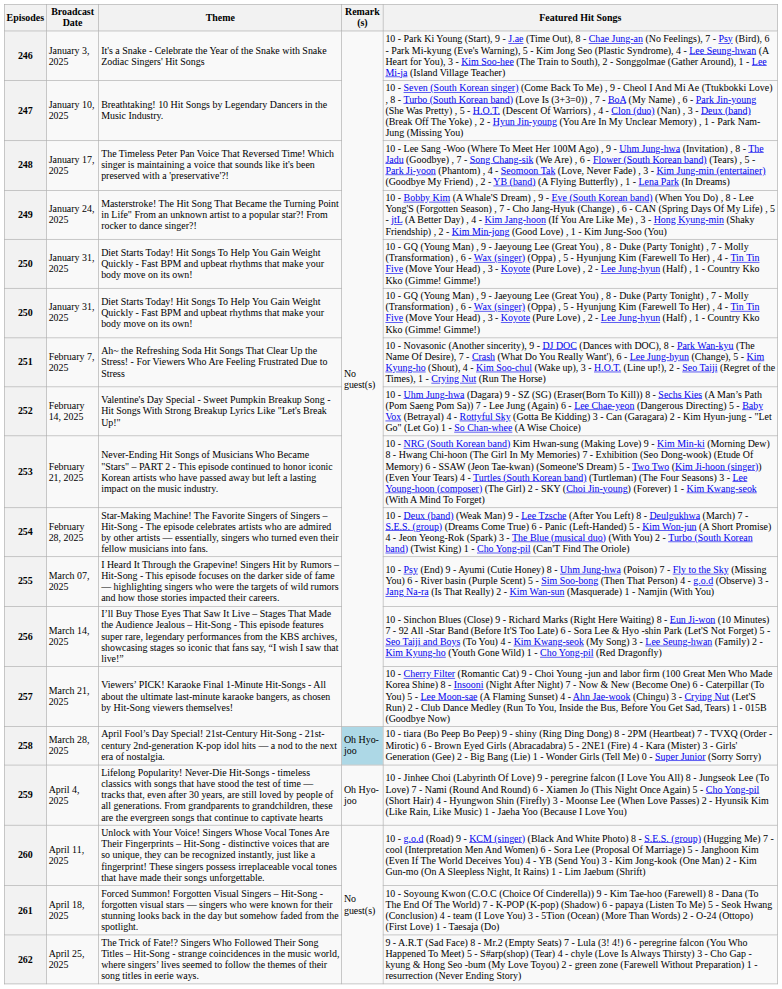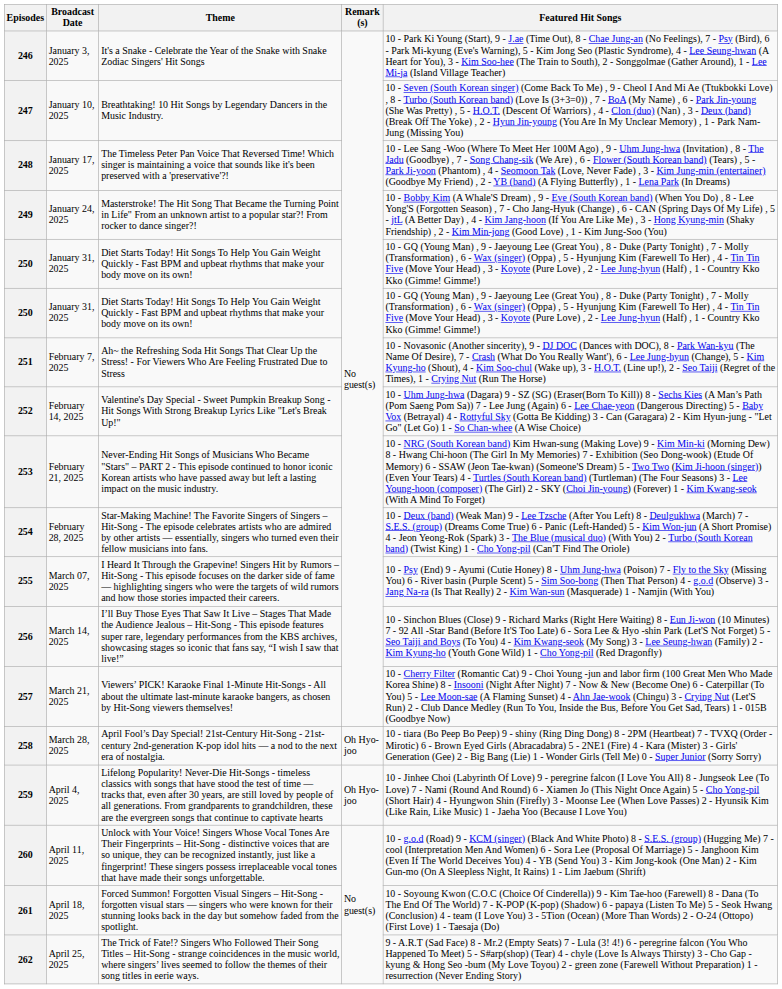(361, 745) lightblue background -> (361, 745) no background
